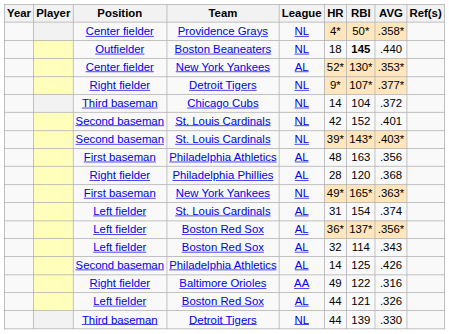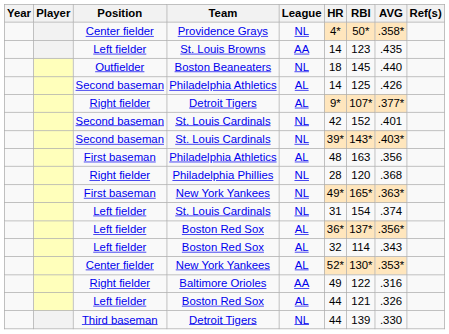+ row: (120, 49)
(361, 49) bold -> (361, 67) normal
rows swapped: (120, 265) <-> (120, 67)
(302, 85) NL -> (302, 103) AL
- row: (120, 103)
(302, 175) AL -> (302, 175) NL
(302, 211) AL -> (302, 211) NL
